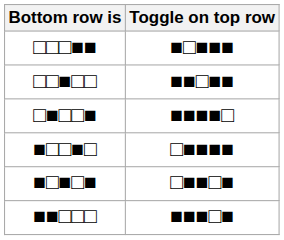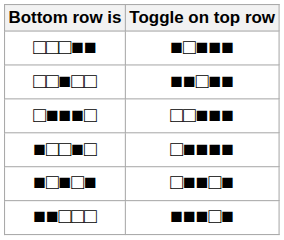- row: (65, 116)
+ row: (65, 116)
